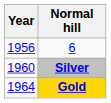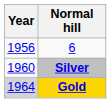(21, 87) no background -> (21, 87) lightgrey background
